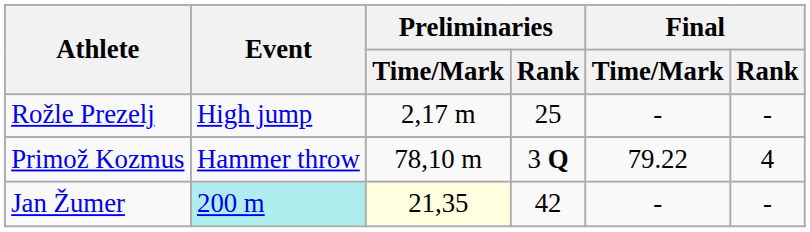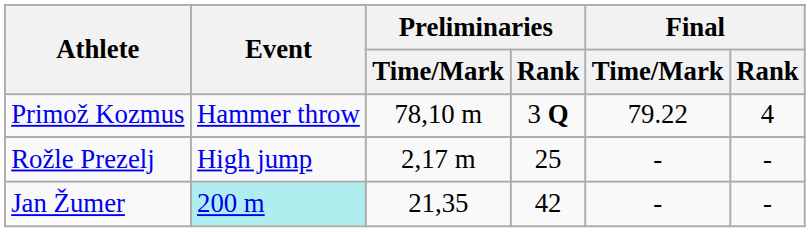rows swapped: (98, 159) <-> (83, 115)
(438, 203) lightyellow background -> (438, 203) no background
